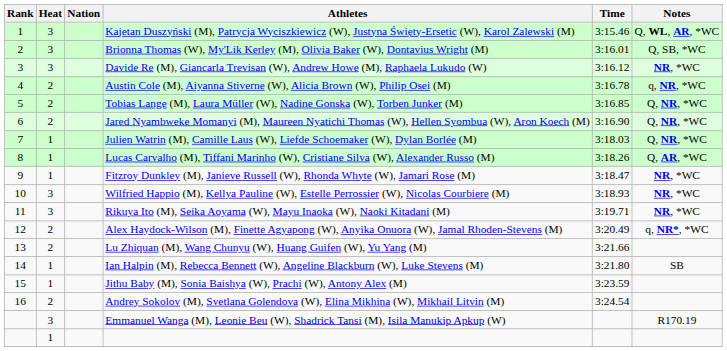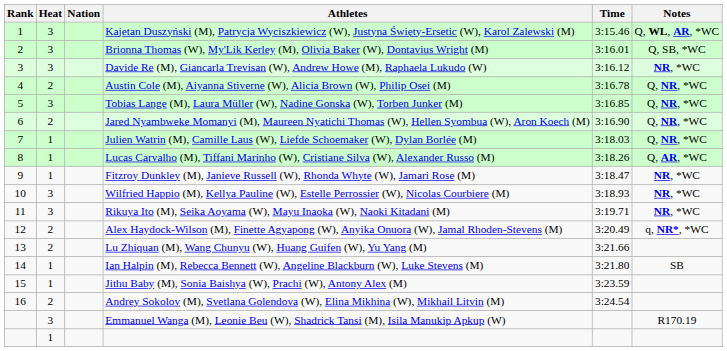(677, 85) q, NR, *WC -> (677, 85) Q, NR, *WC
(50, 103) 2 -> (50, 103) 3
